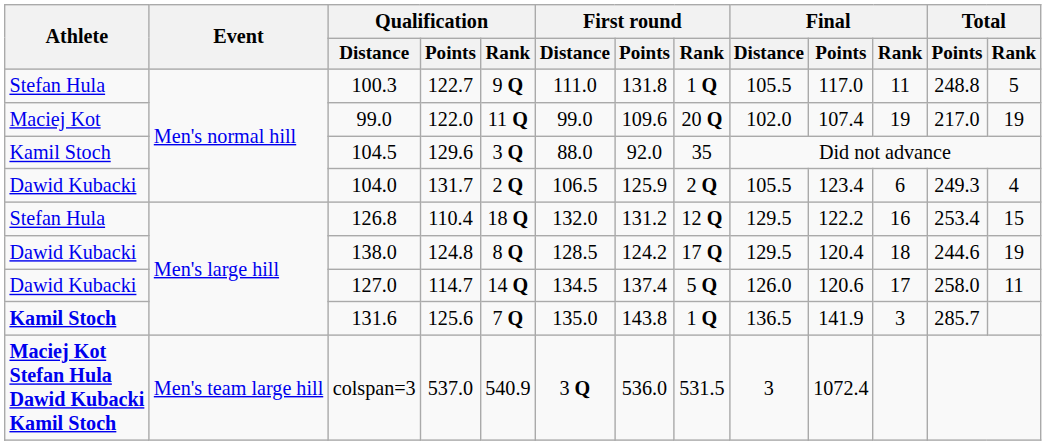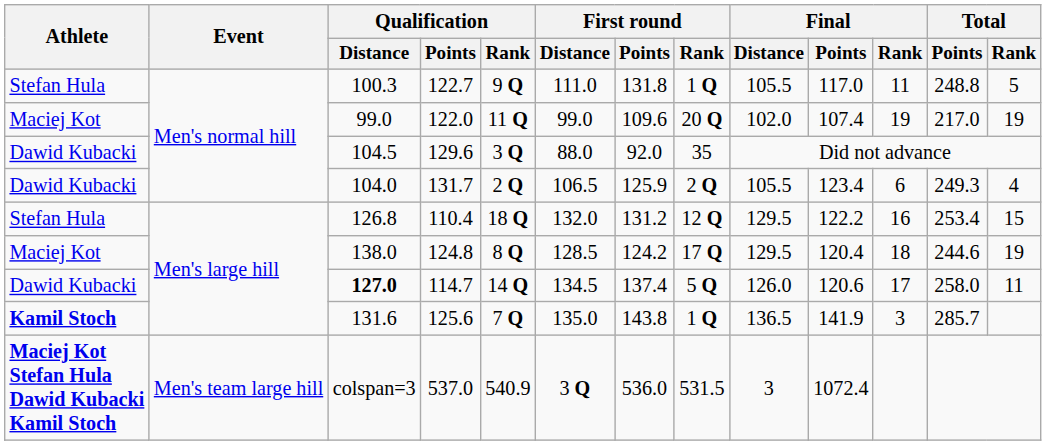(60, 152) Kamil Stoch -> (73, 152) Dawid Kubacki
(73, 252) Dawid Kubacki -> (55, 252) Maciej Kot
(374, 285) normal -> (374, 285) bold
